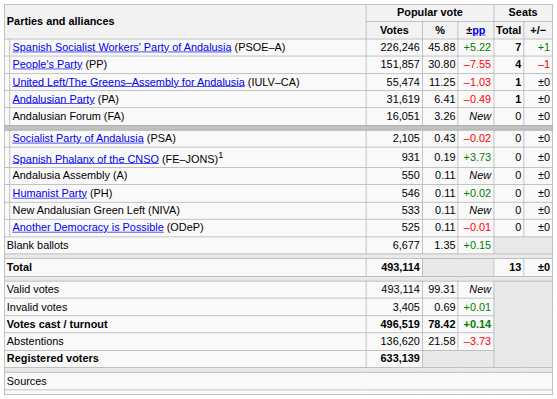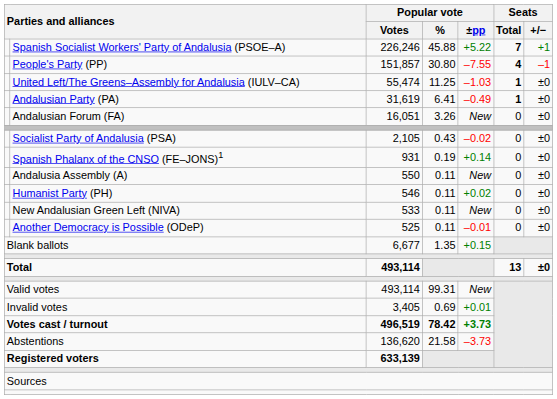(477, 157) +3.73 -> (477, 157) +0.14
(477, 324) +0.14 -> (477, 324) +3.73
